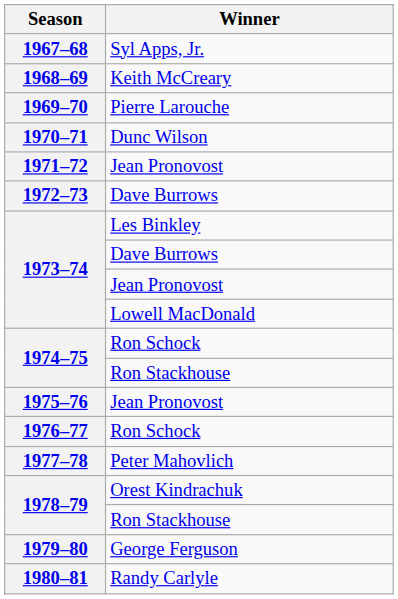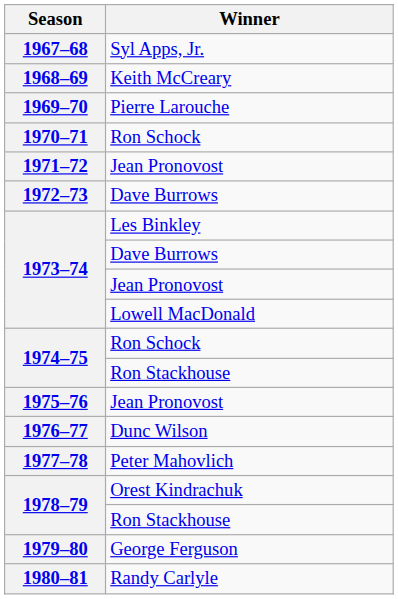(159, 136) Dunc Wilson -> (155, 136) Ron Schock
(155, 431) Ron Schock -> (159, 431) Dunc Wilson
